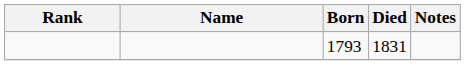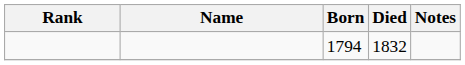(344, 45) 1793 -> (344, 45) 1794
(390, 45) 1831 -> (390, 45) 1832
